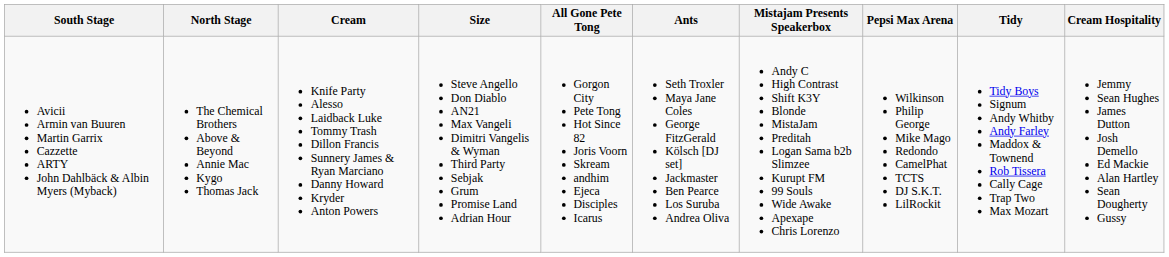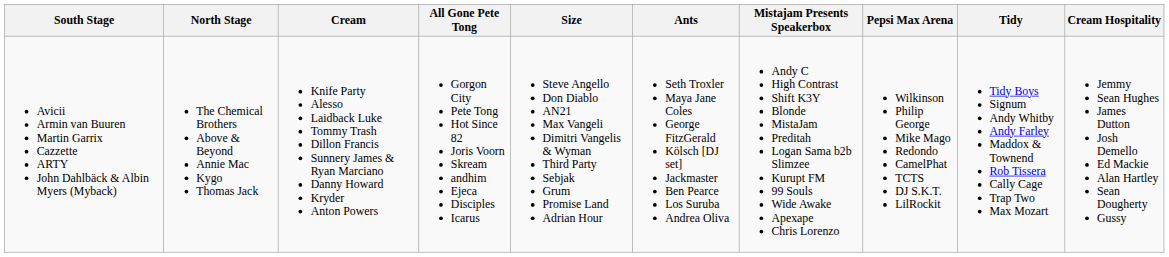columns swapped: (480, 20) <-> (587, 20)
